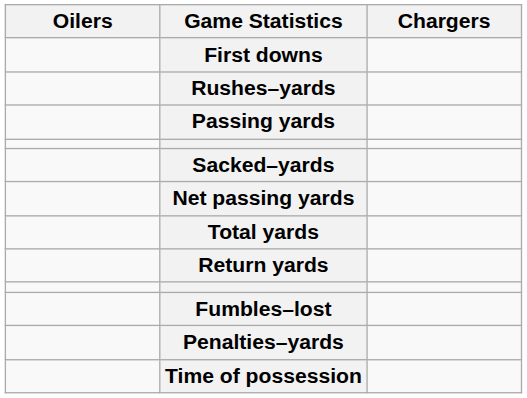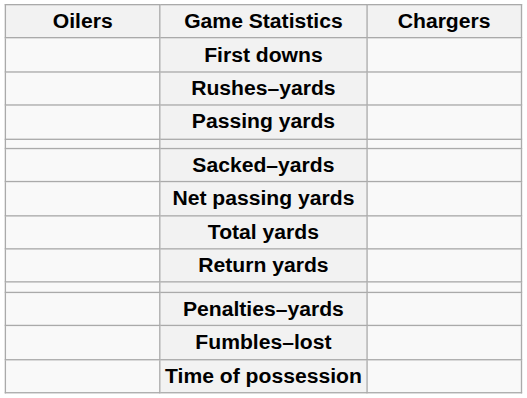rows swapped: (83, 309) <-> (83, 342)
